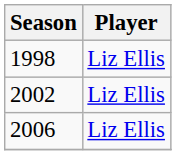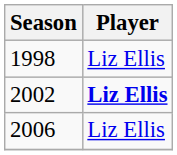(126, 94) normal -> (127, 94) bold
